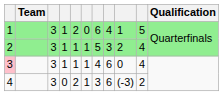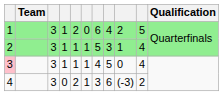(120, 30) 1 -> (120, 30) 2
(120, 47) 2 -> (120, 47) 1
(109, 64) 6 -> (109, 64) 5
